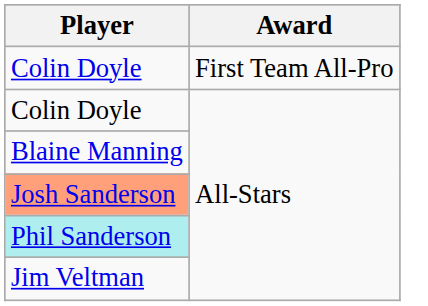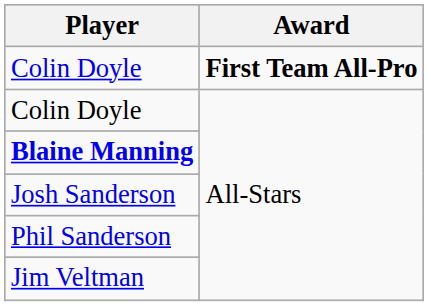(294, 67) normal -> (311, 67) bold
(97, 151) normal -> (102, 151) bold
(93, 194) lightsalmon background -> (93, 194) no background
(91, 236) paleturquoise background -> (91, 236) no background
